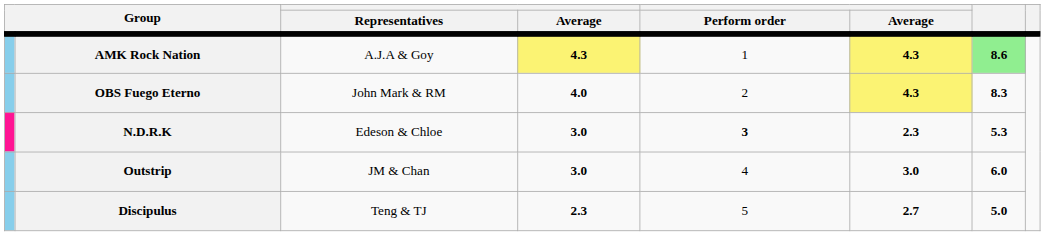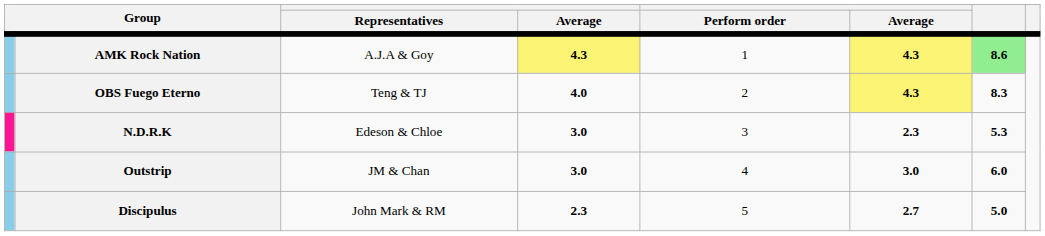(399, 92) John Mark & RM -> (399, 92) Teng & TJ
(745, 132) bold -> (745, 132) normal
(399, 210) Teng & TJ -> (399, 210) John Mark & RM
